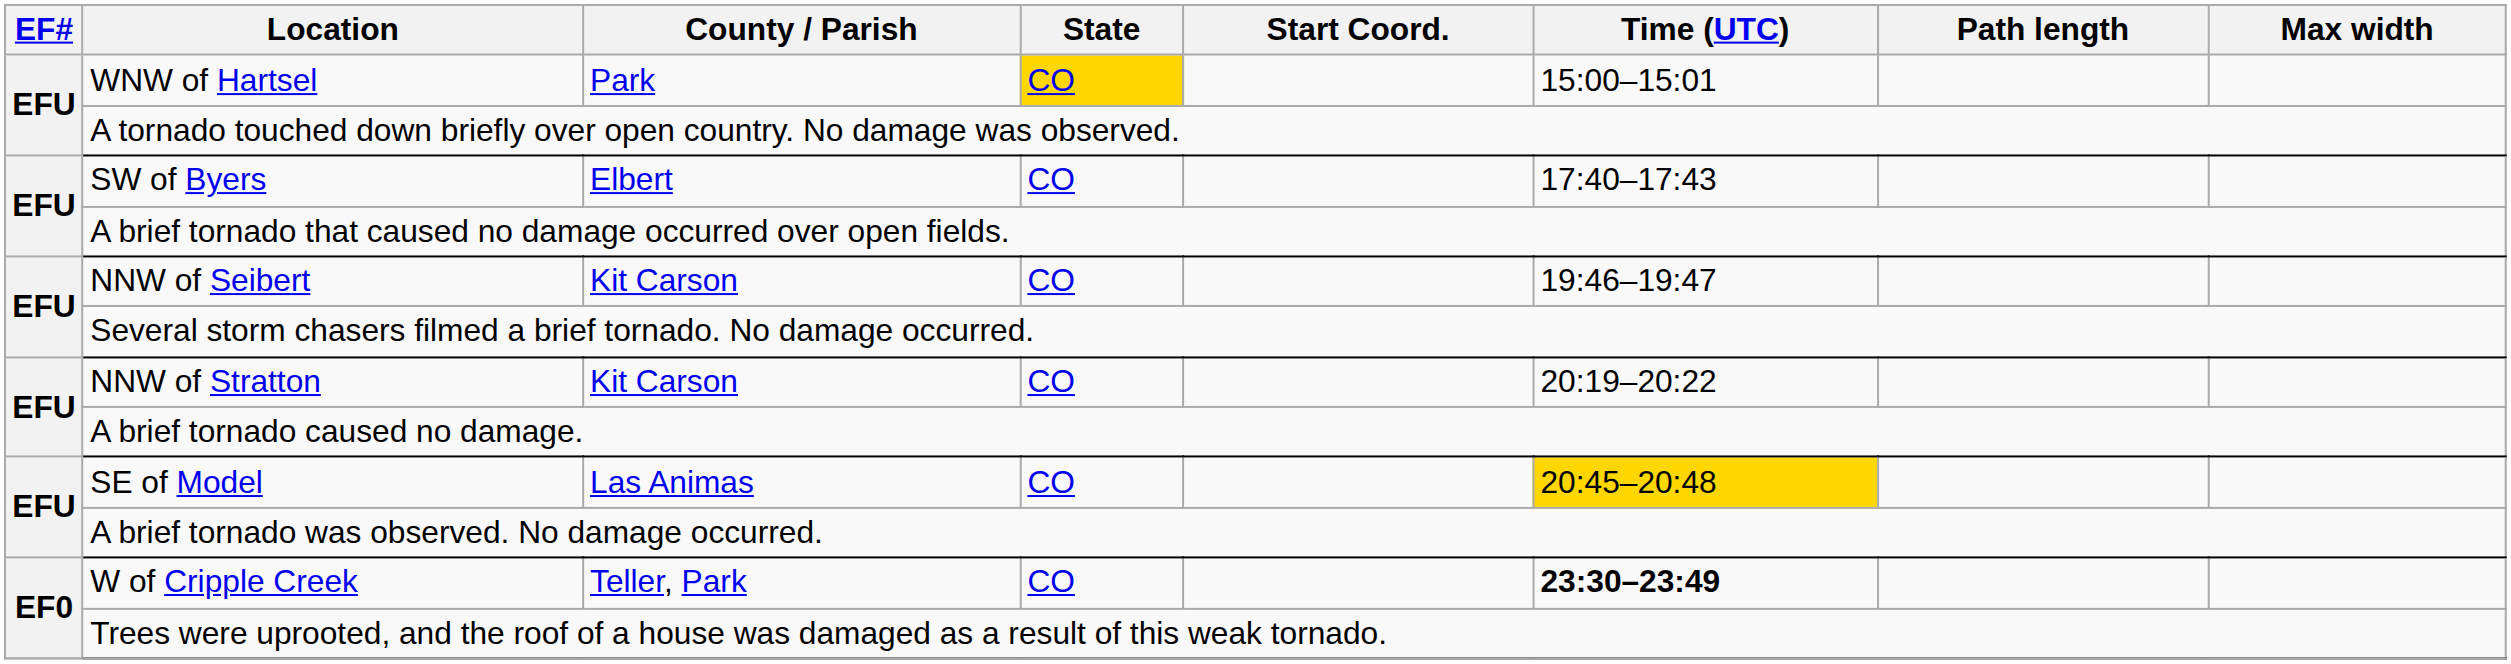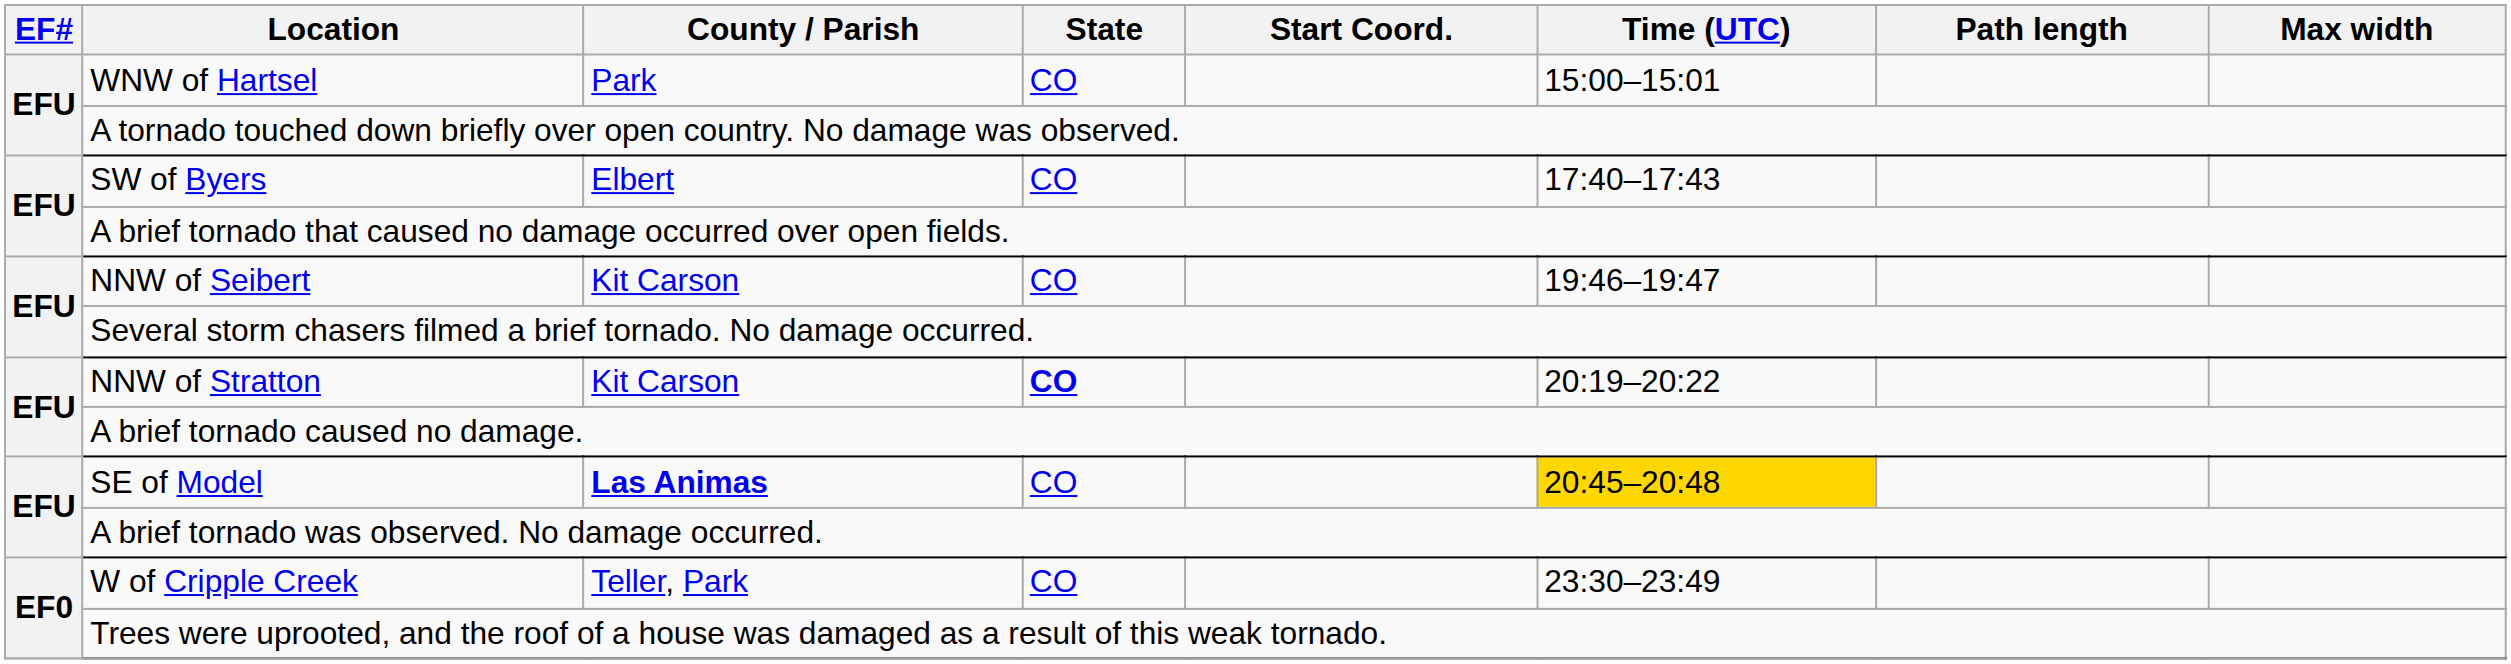(1051, 79) gold background -> (1054, 79) no background
(1051, 381) normal -> (1054, 381) bold
(672, 481) normal -> (680, 481) bold
(1630, 582) bold -> (1632, 582) normal
